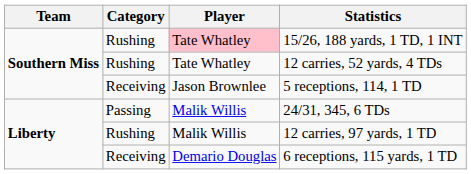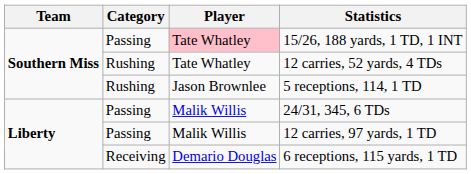(130, 40) Rushing -> (128, 40) Passing
(136, 86) Receiving -> (130, 86) Rushing
(130, 133) Rushing -> (128, 133) Passing
